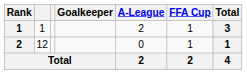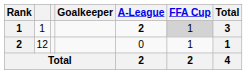(141, 28) normal -> (141, 28) bold
(190, 28) no background -> (190, 28) lightgrey background
